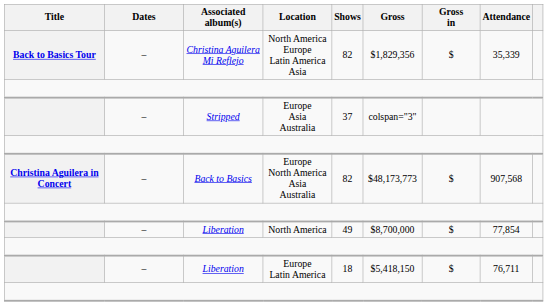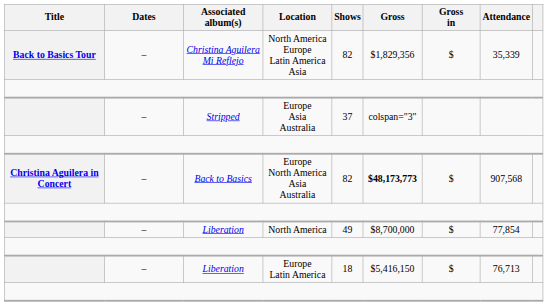(393, 178) normal -> (393, 178) bold
(393, 269) $5,418,150 -> (393, 269) $5,416,150
(506, 269) 76,711 -> (506, 269) 76,713
